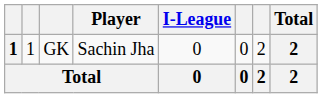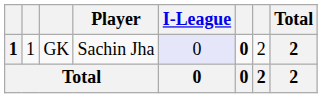(197, 49) no background -> (197, 49) lavender background
(244, 49) normal -> (244, 49) bold
